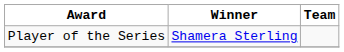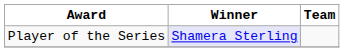(235, 37) no background -> (235, 37) lavender background
